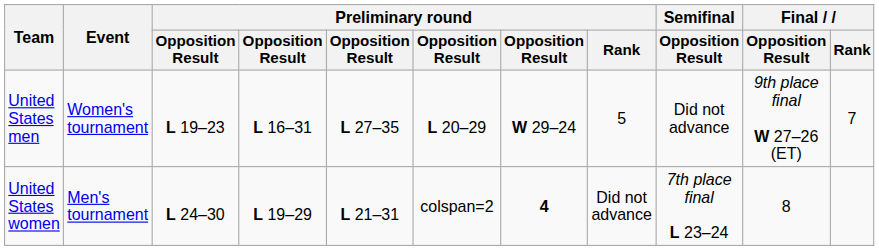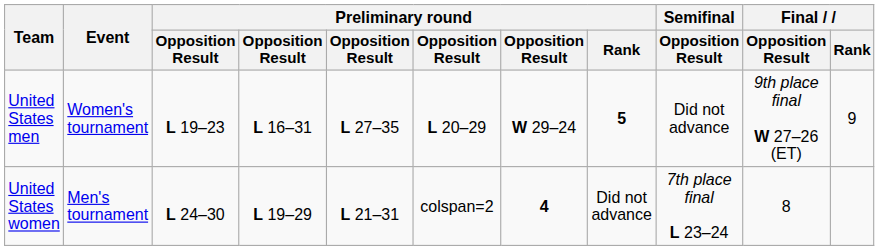(622, 119) normal -> (622, 119) bold
(852, 119) 7 -> (852, 119) 9
